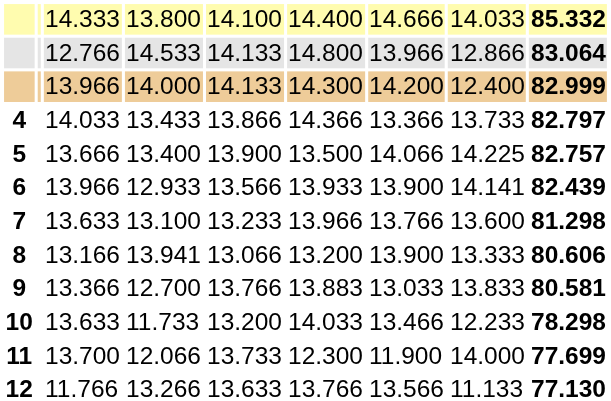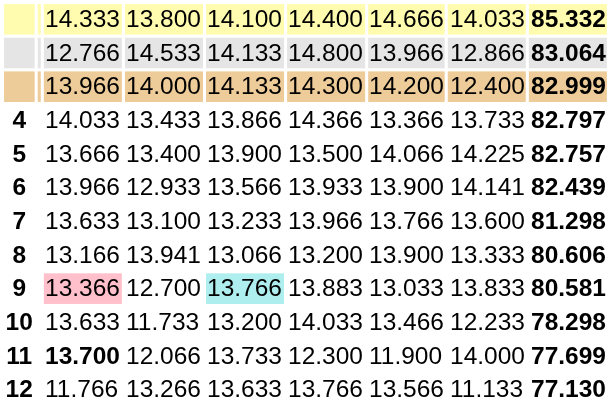(82, 288) no background -> (82, 288) pink background
(244, 288) no background -> (244, 288) paleturquoise background
(82, 355) normal -> (82, 355) bold
